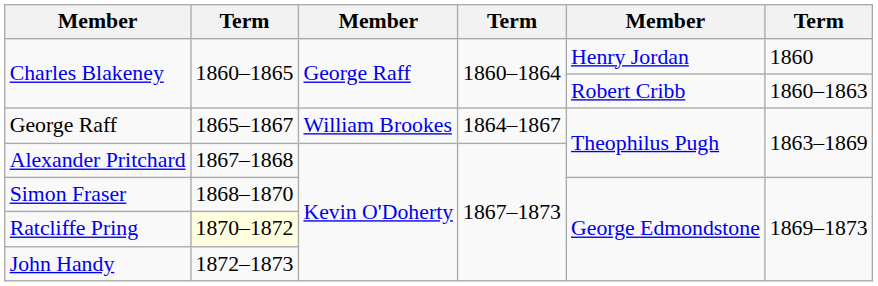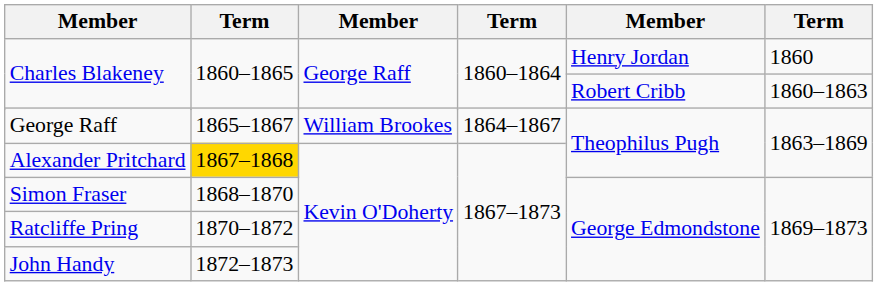(245, 159) no background -> (245, 159) gold background
(245, 228) lightyellow background -> (245, 228) no background
